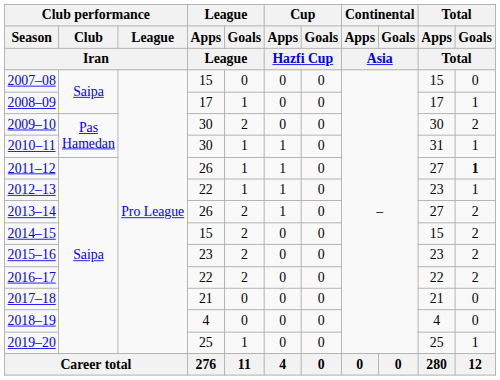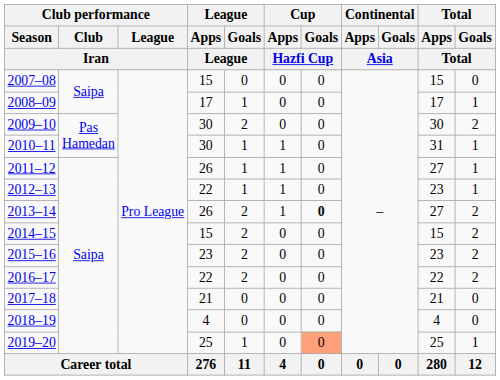(475, 168) bold -> (475, 168) normal
(321, 211) normal -> (321, 211) bold
(321, 342) no background -> (321, 342) lightsalmon background
